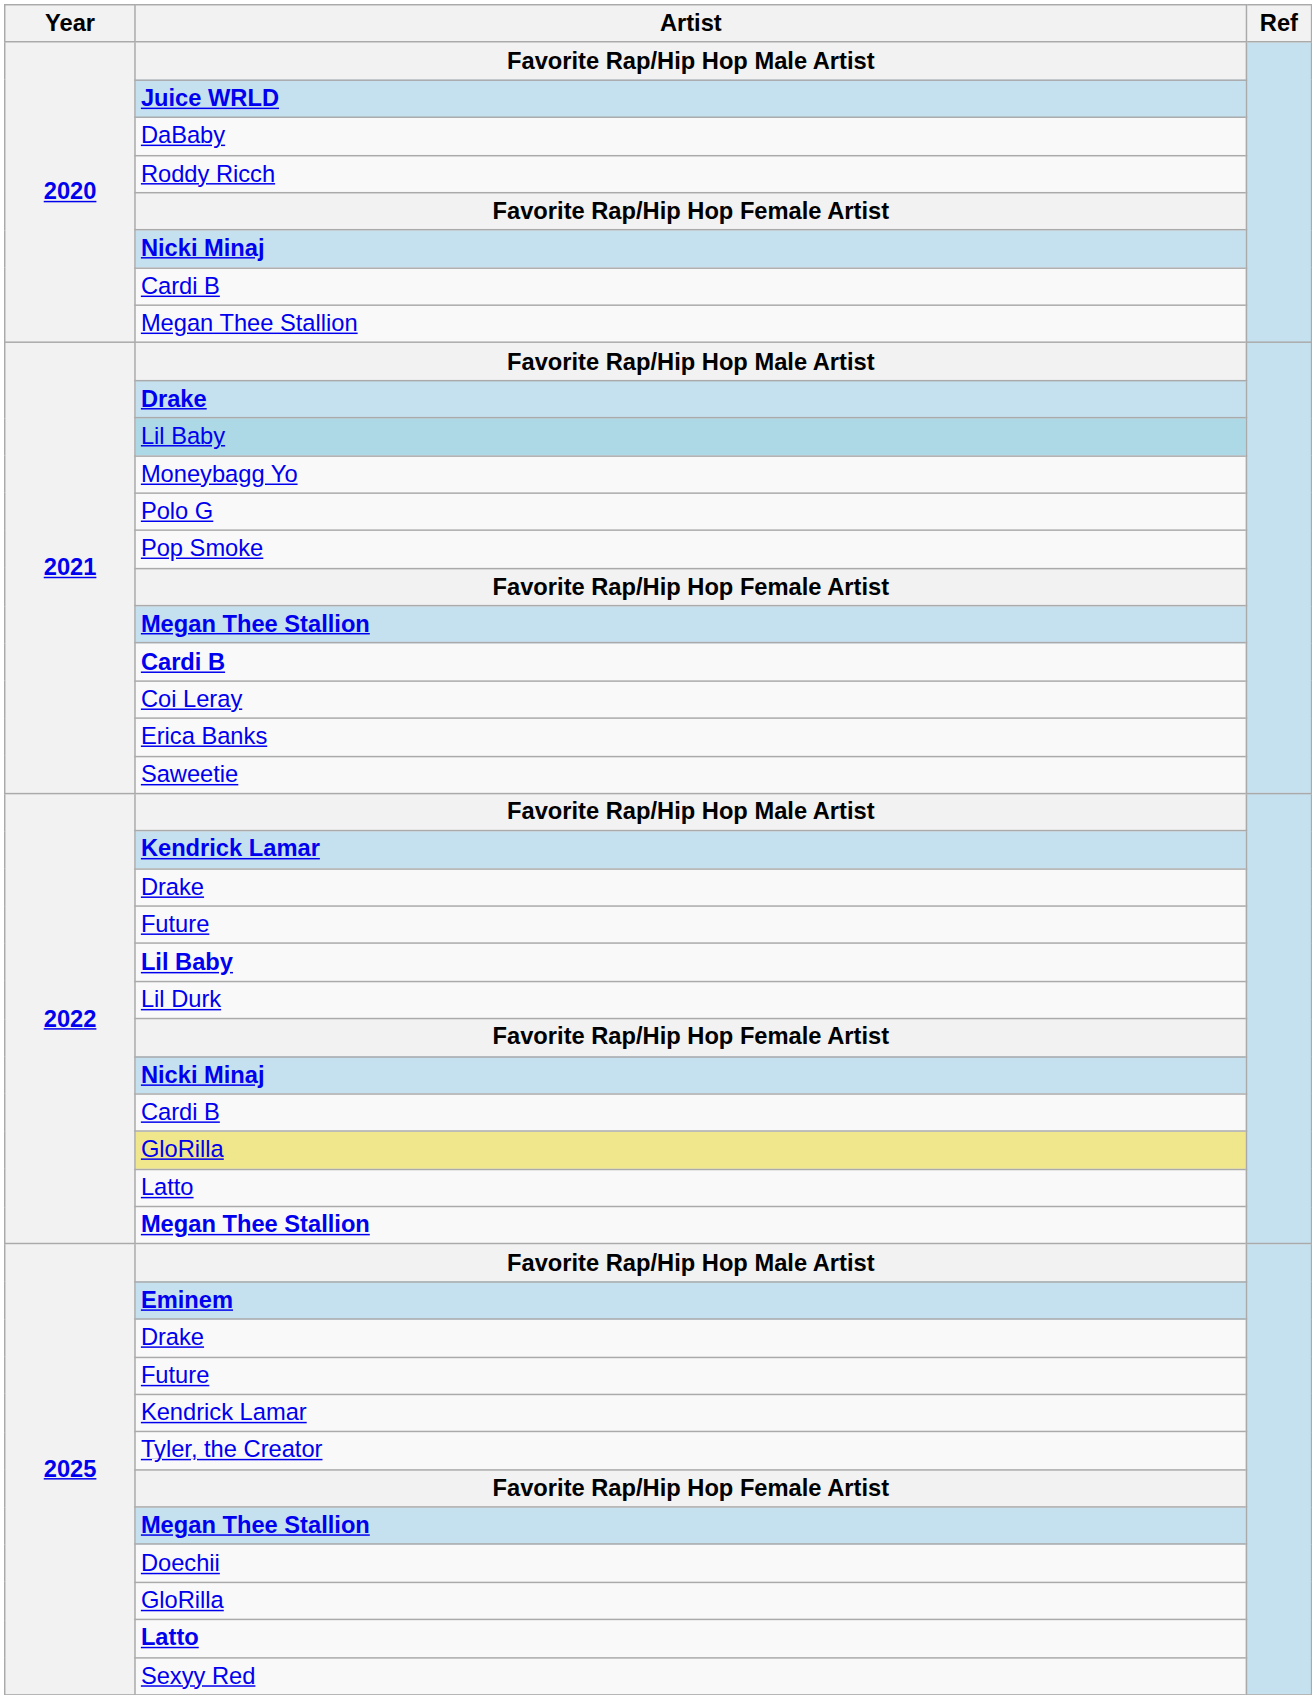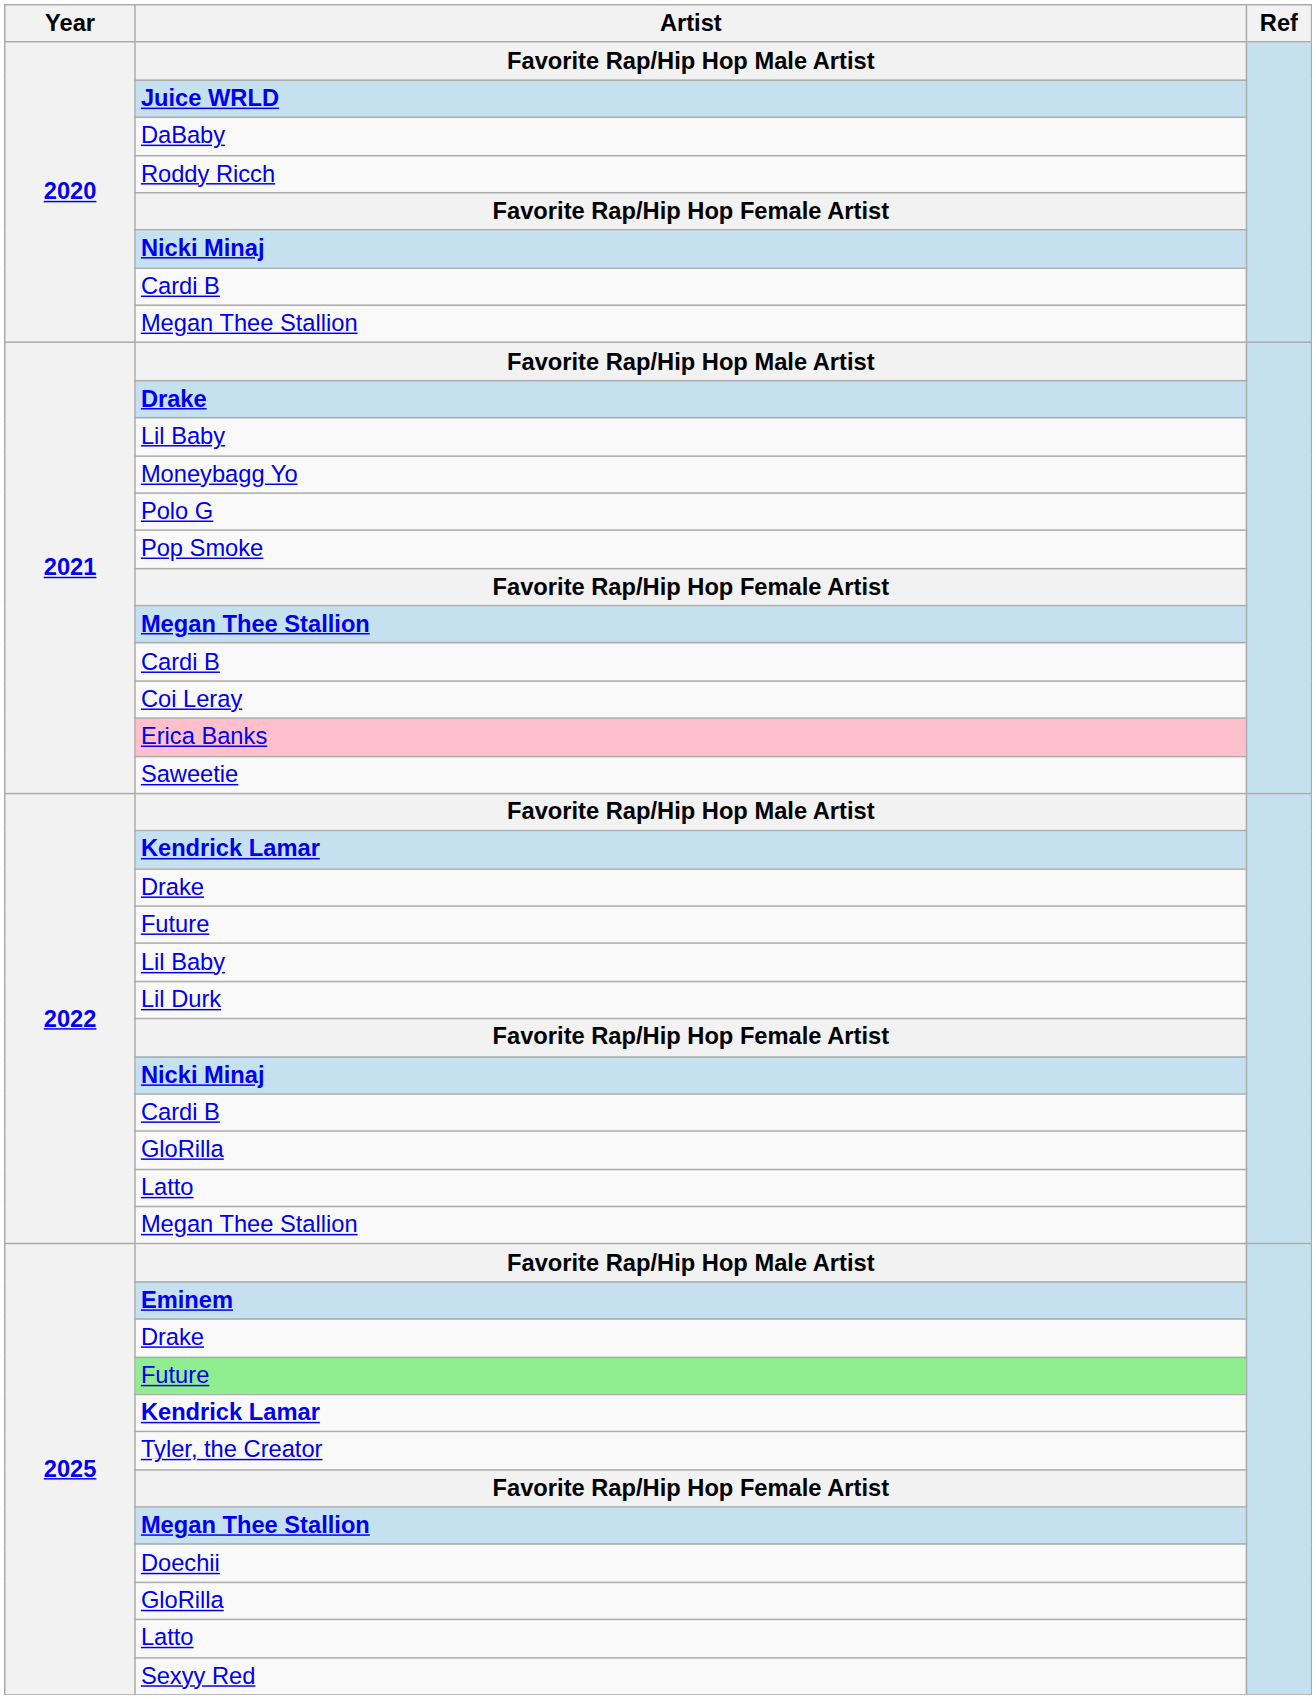(183, 436) lightblue background -> (183, 436) no background
(183, 661) bold -> (180, 661) normal
(204, 736) no background -> (204, 736) pink background
(187, 962) bold -> (183, 962) normal
(182, 1149) khaki background -> (182, 1149) no background
(255, 1225) bold -> (249, 1225) normal
(175, 1375) no background -> (175, 1375) lightgreen background
(224, 1412) normal -> (230, 1412) bold
(170, 1638) bold -> (167, 1638) normal
